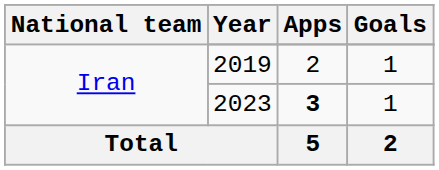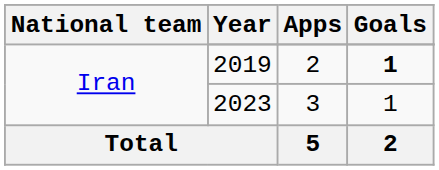(390, 65) normal -> (390, 65) bold
(313, 105) bold -> (313, 105) normal
